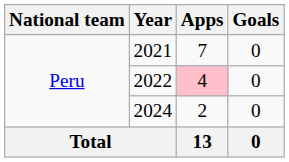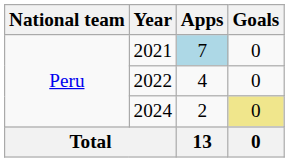(202, 50) no background -> (202, 50) lightblue background
(202, 80) pink background -> (202, 80) no background
(256, 111) no background -> (256, 111) khaki background
